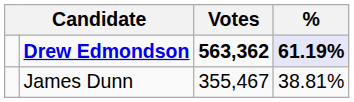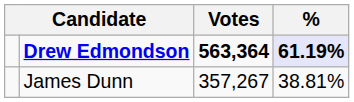(234, 50) 563,362 -> (234, 50) 563,364
(234, 81) 355,467 -> (234, 81) 357,267
